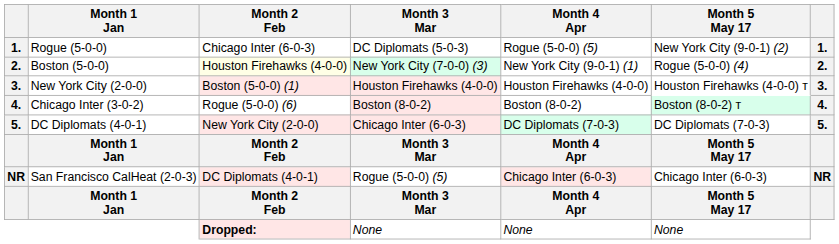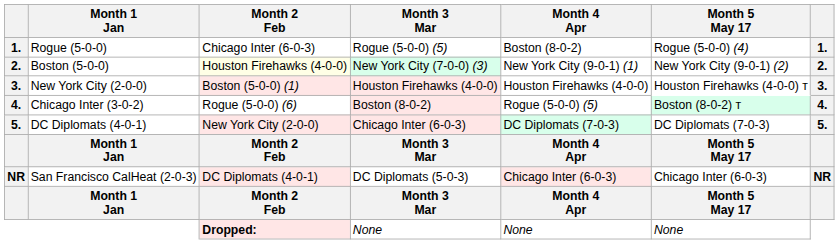(411, 47) DC Diplomats (5-0-3) -> (400, 47) Rogue (5-0-0) (5)
(551, 47) Rogue (5-0-0) (5) -> (543, 47) Boston (8-0-2)
(721, 47) New York City (9-0-1) (2) -> (701, 47) Rogue (5-0-0) (4)
(701, 67) Rogue (5-0-0) (4) -> (721, 67) New York City (9-0-1) (2)
(543, 105) Boston (8-0-2) -> (551, 105) Rogue (5-0-0) (5)
(400, 177) Rogue (5-0-0) (5) -> (411, 177) DC Diplomats (5-0-3)
